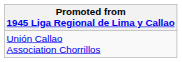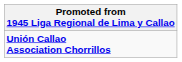(53, 44) normal -> (59, 44) bold
